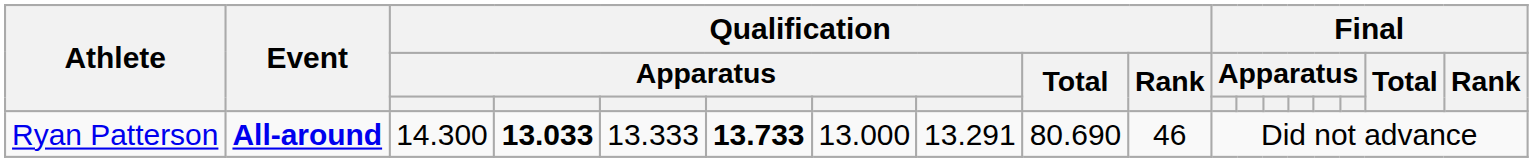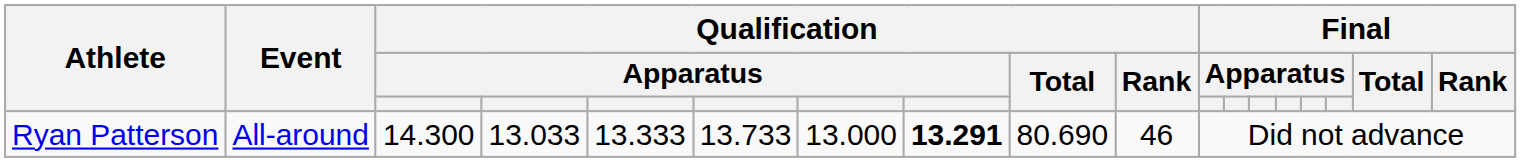(307, 135) bold -> (301, 135) normal
(548, 135) bold -> (534, 135) normal
(759, 135) bold -> (746, 135) normal
(970, 135) normal -> (957, 135) bold
